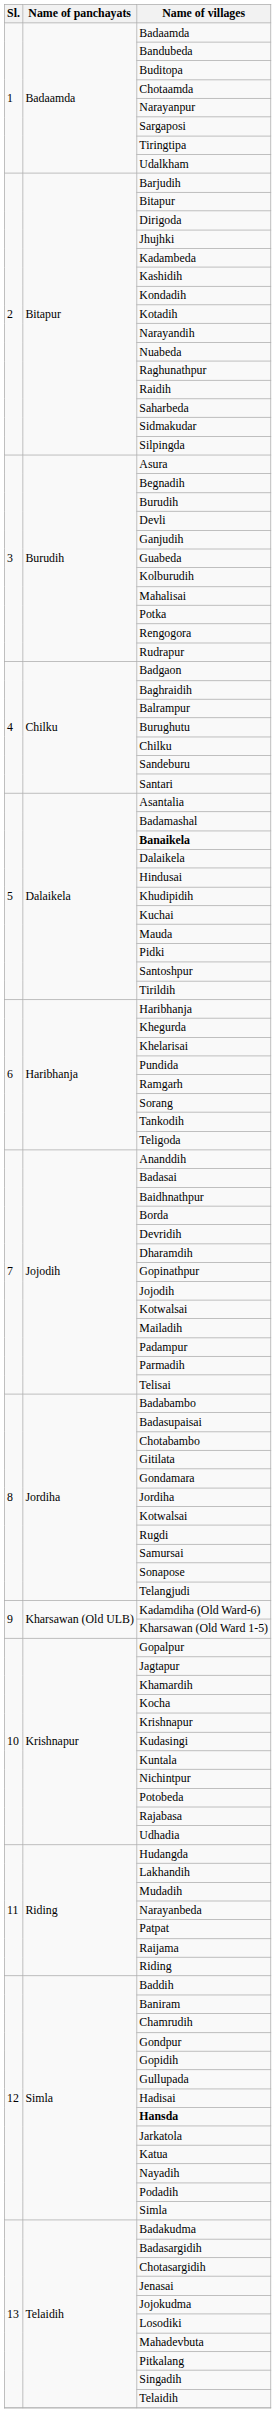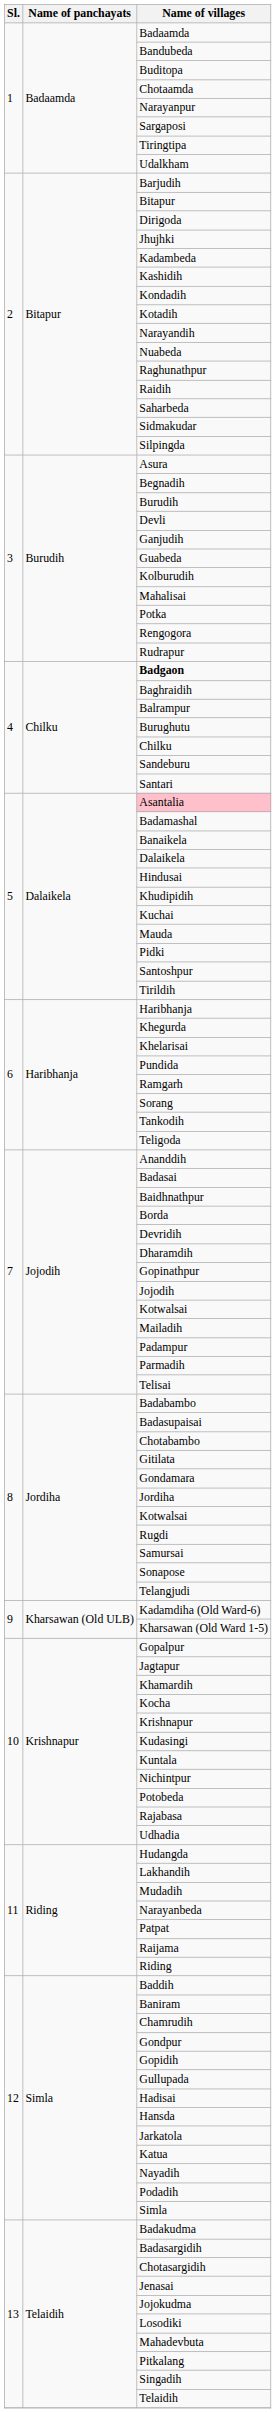(160, 671) normal -> (162, 671) bold
(162, 802) no background -> (162, 802) pink background
(165, 840) bold -> (163, 840) normal
(159, 2116) bold -> (157, 2116) normal
